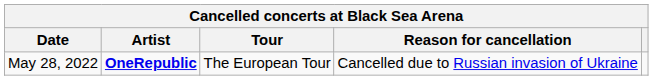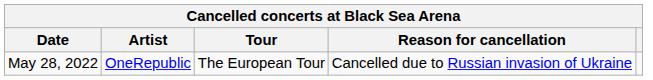(151, 63) bold -> (148, 63) normal
